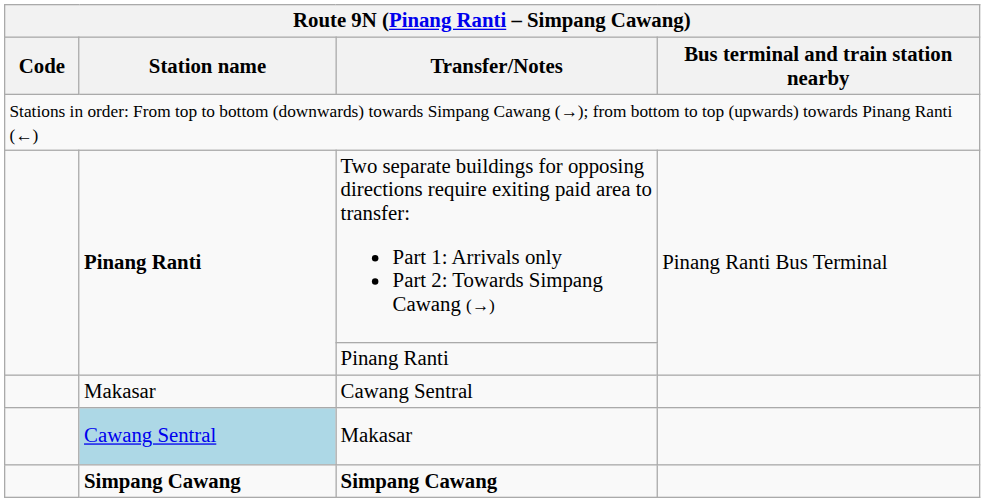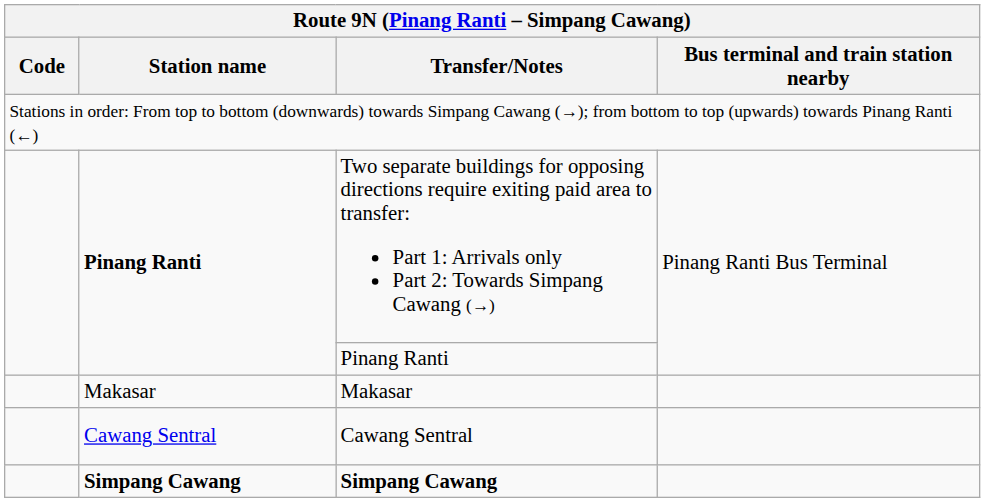(407, 391) Cawang Sentral -> (376, 391) Makasar
(150, 436) lightblue background -> (150, 436) no background
(376, 436) Makasar -> (407, 436) Cawang Sentral
